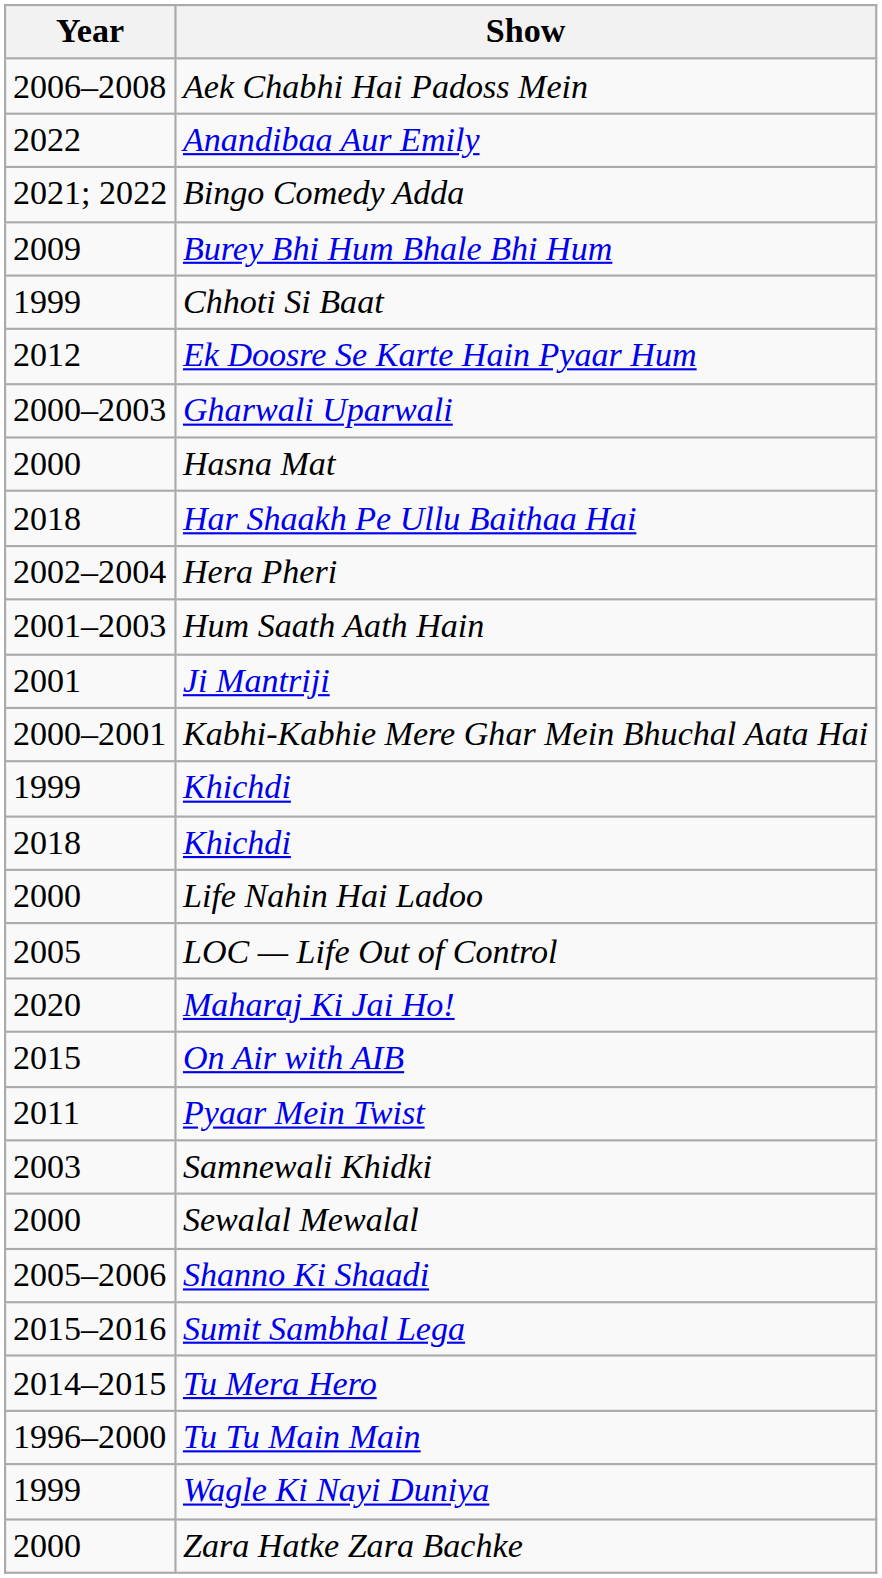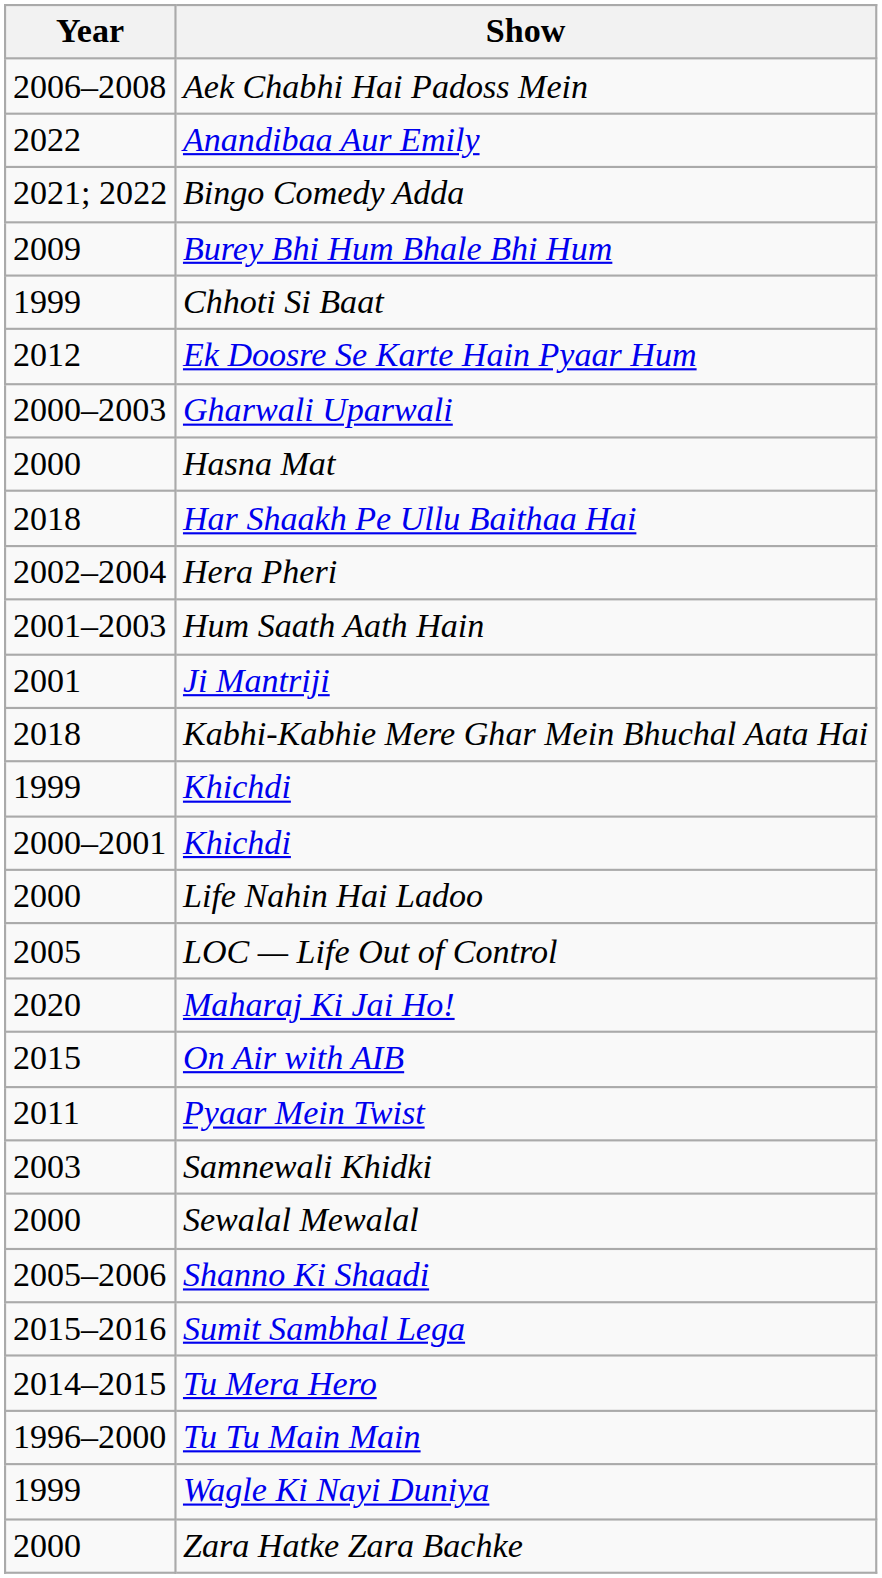(90, 734) 2000–2001 -> (47, 734) 2018
(47, 842) 2018 -> (90, 842) 2000–2001
